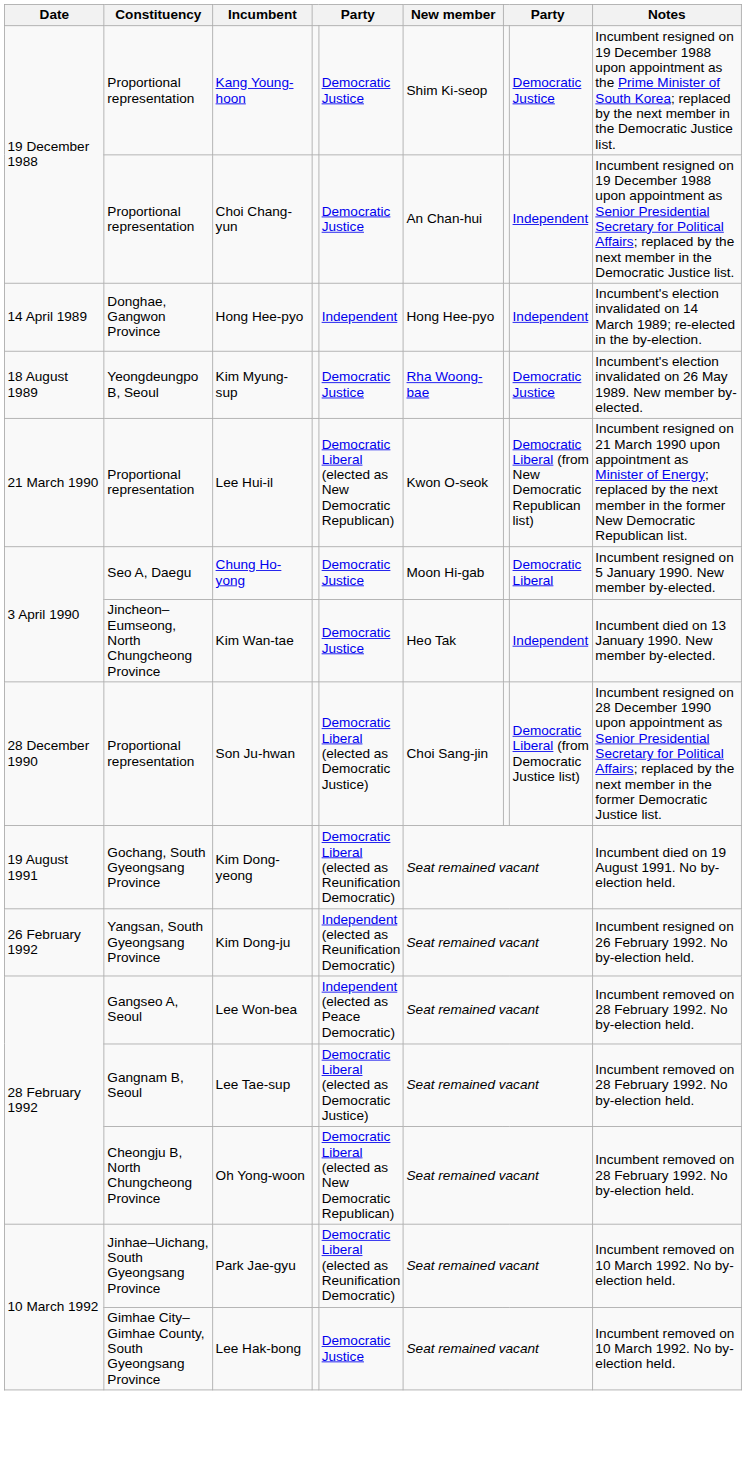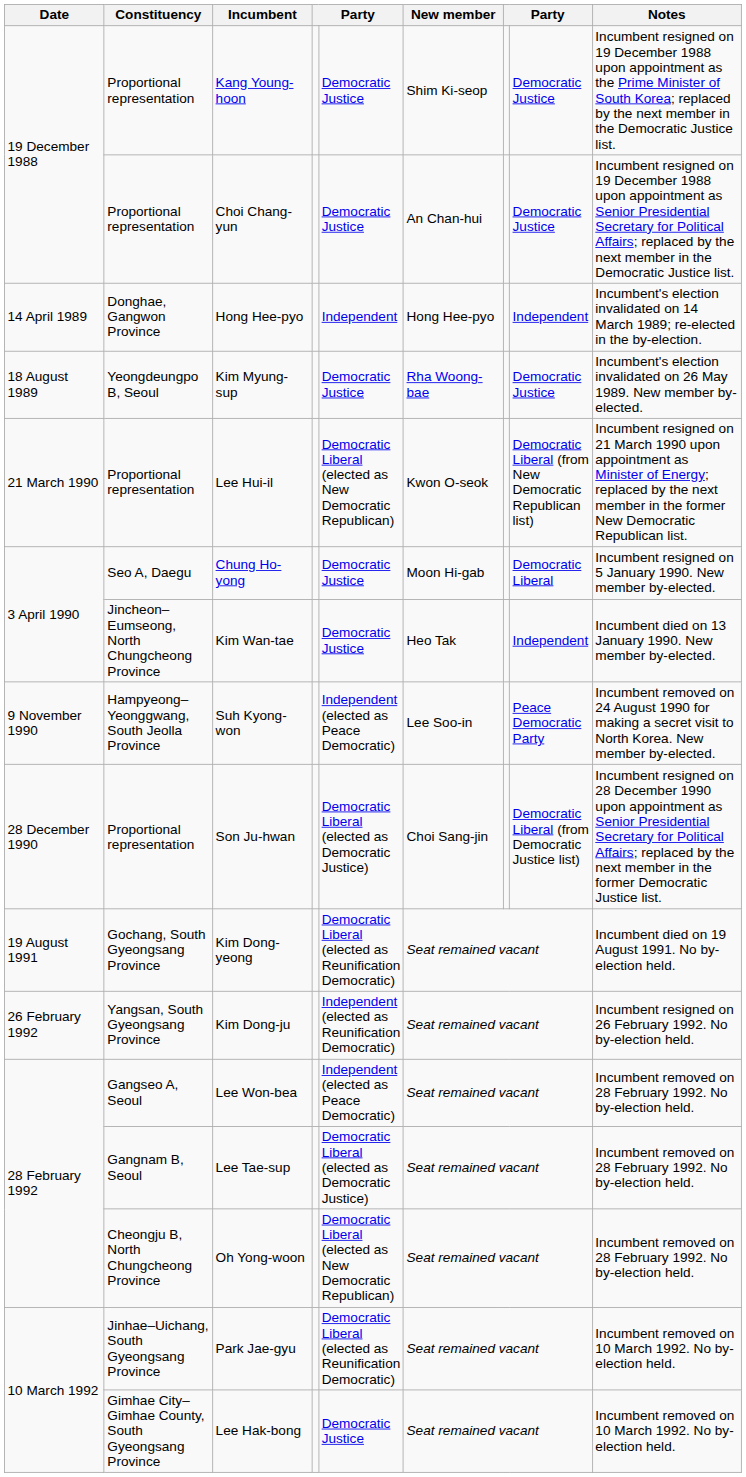(550, 219) Independent -> (547, 219) Democratic Justice
+ row: (251, 723)
